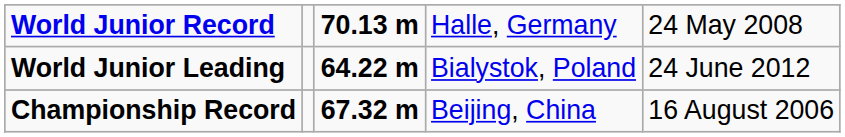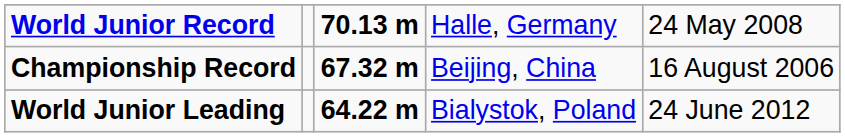rows swapped: (154, 110) <-> (148, 68)
